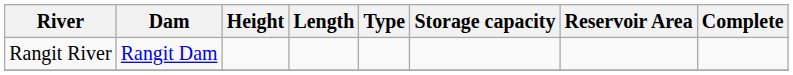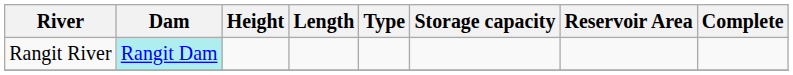(169, 53) no background -> (169, 53) paleturquoise background
